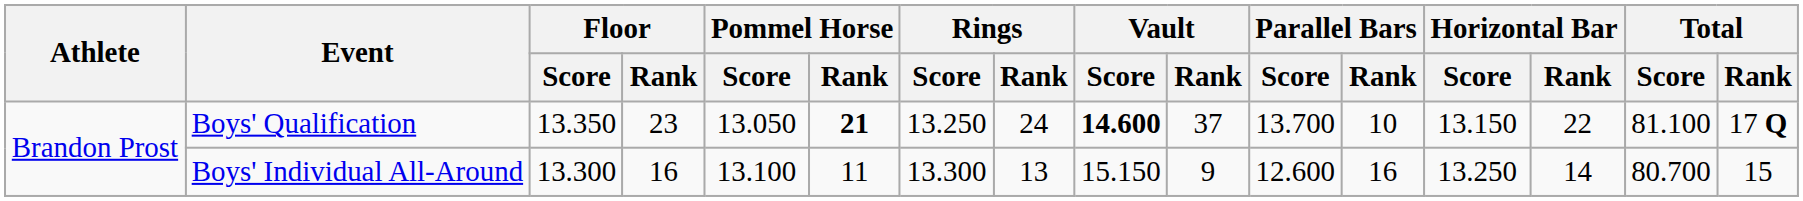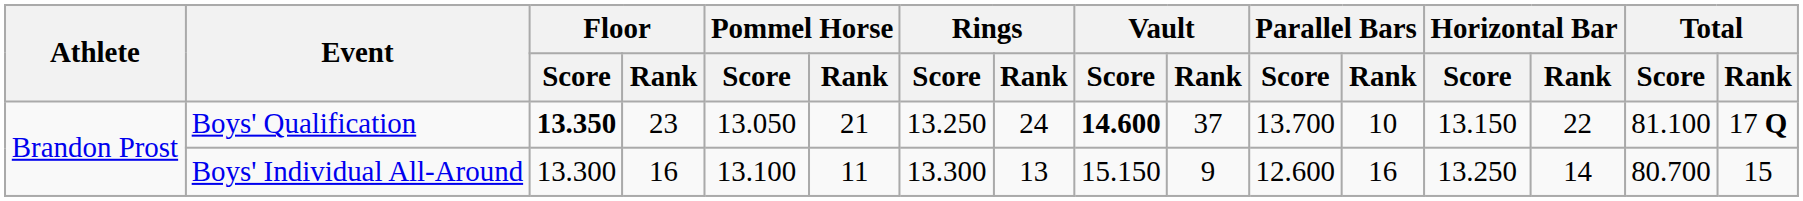(576, 124) normal -> (576, 124) bold
(854, 124) bold -> (854, 124) normal
